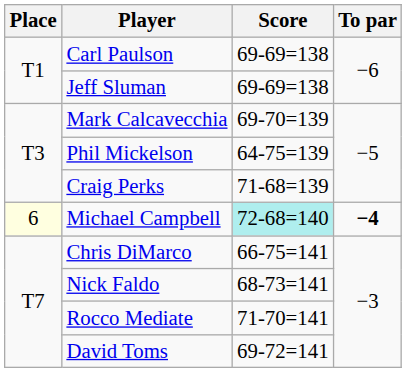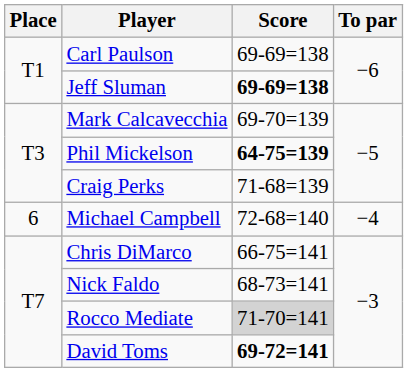(283, 86) normal -> (283, 86) bold
(283, 152) normal -> (283, 152) bold
(33, 218) lightyellow background -> (33, 218) no background
(283, 218) paleturquoise background -> (283, 218) no background
(368, 218) bold -> (368, 218) normal
(283, 317) no background -> (283, 317) lightgrey background
(283, 350) normal -> (283, 350) bold
